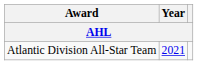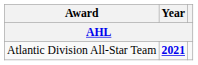(173, 50) normal -> (173, 50) bold
